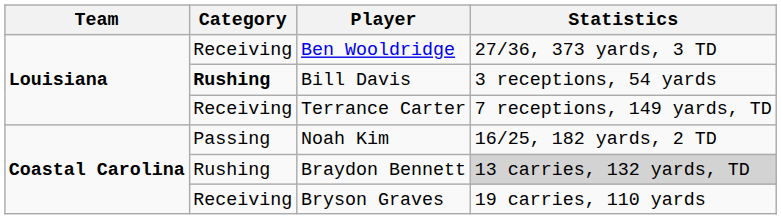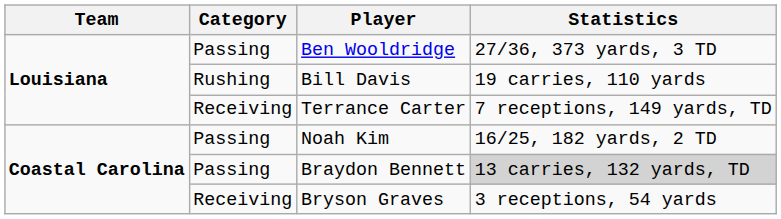(243, 50) Receiving -> (232, 50) Passing
(232, 80) bold -> (232, 80) normal
(596, 80) 3 receptions, 54 yards -> (590, 80) 19 carries, 110 yards
(232, 169) Rushing -> (232, 169) Passing
(590, 199) 19 carries, 110 yards -> (596, 199) 3 receptions, 54 yards
